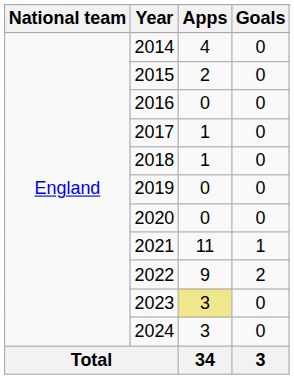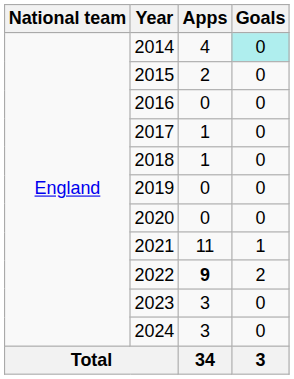(261, 47) no background -> (261, 47) paleturquoise background
(205, 274) normal -> (205, 274) bold
(205, 302) khaki background -> (205, 302) no background
